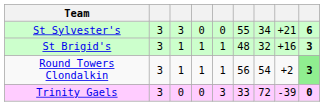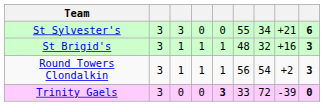(309, 70) lightgreen background -> (309, 70) no background
(223, 93) normal -> (223, 93) bold
